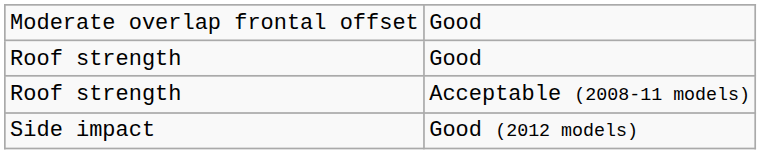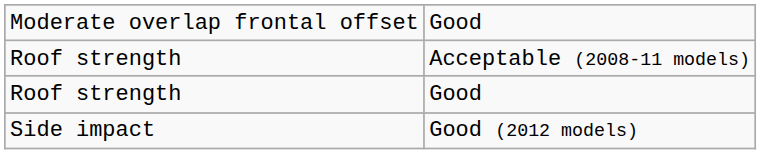(456, 59) Good -> (590, 59) Acceptable (2008-11 models)
(590, 94) Acceptable (2008-11 models) -> (456, 94) Good
